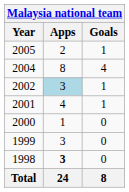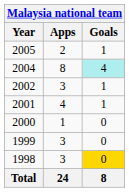(104, 68) no background -> (104, 68) paleturquoise background
(63, 86) lightblue background -> (63, 86) no background
(63, 159) bold -> (63, 159) normal
(104, 159) no background -> (104, 159) gold background
